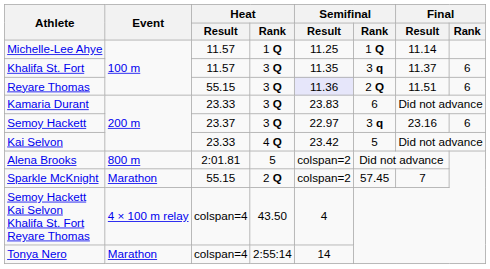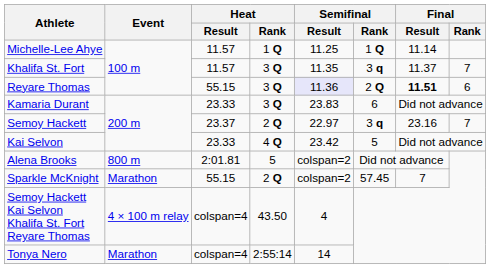(467, 68) 6 -> (467, 68) 7
(422, 87) normal -> (422, 87) bold
(272, 124) 3 Q -> (272, 124) 2 Q
(467, 124) 6 -> (467, 124) 7
